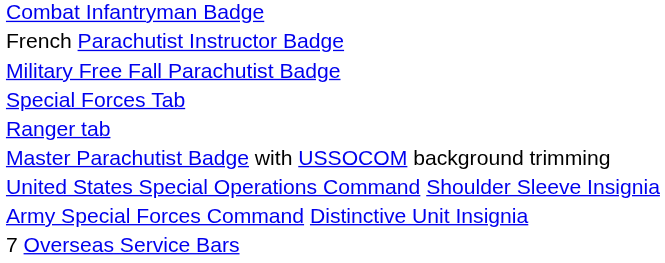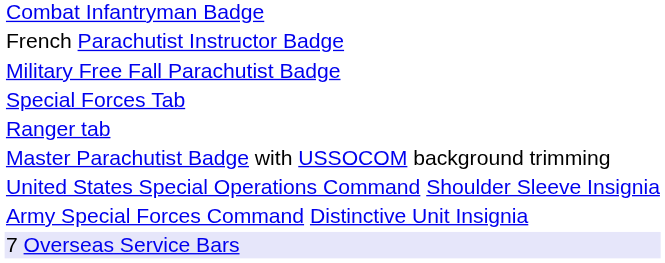(123, 245) no background -> (123, 245) lavender background
